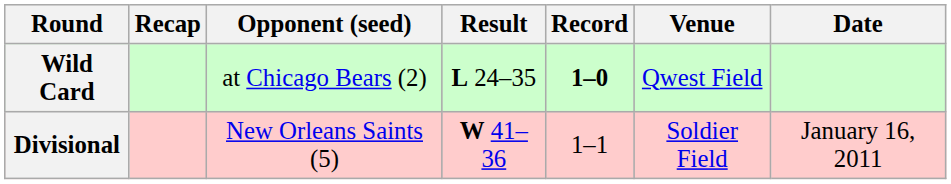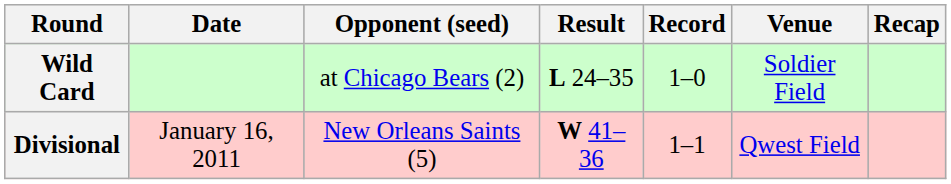columns swapped: (858, 24) <-> (168, 24)
(590, 77) bold -> (687, 77) normal
(702, 77) Qwest Field -> (800, 77) Soldier Field
(702, 144) Soldier Field -> (800, 144) Qwest Field
